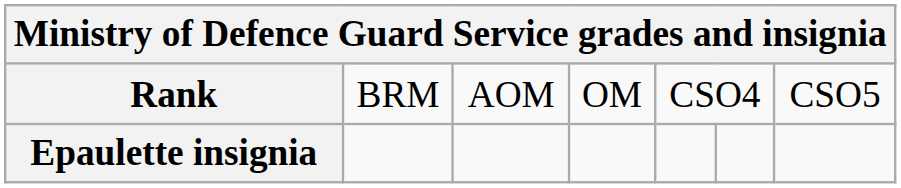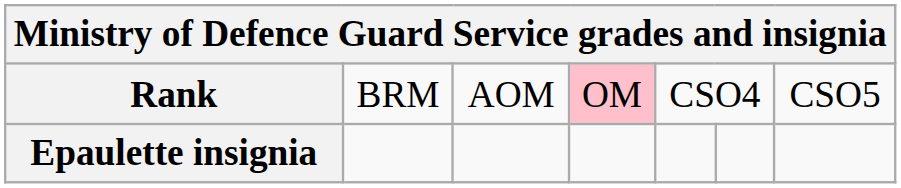(612, 93) no background -> (612, 93) pink background
